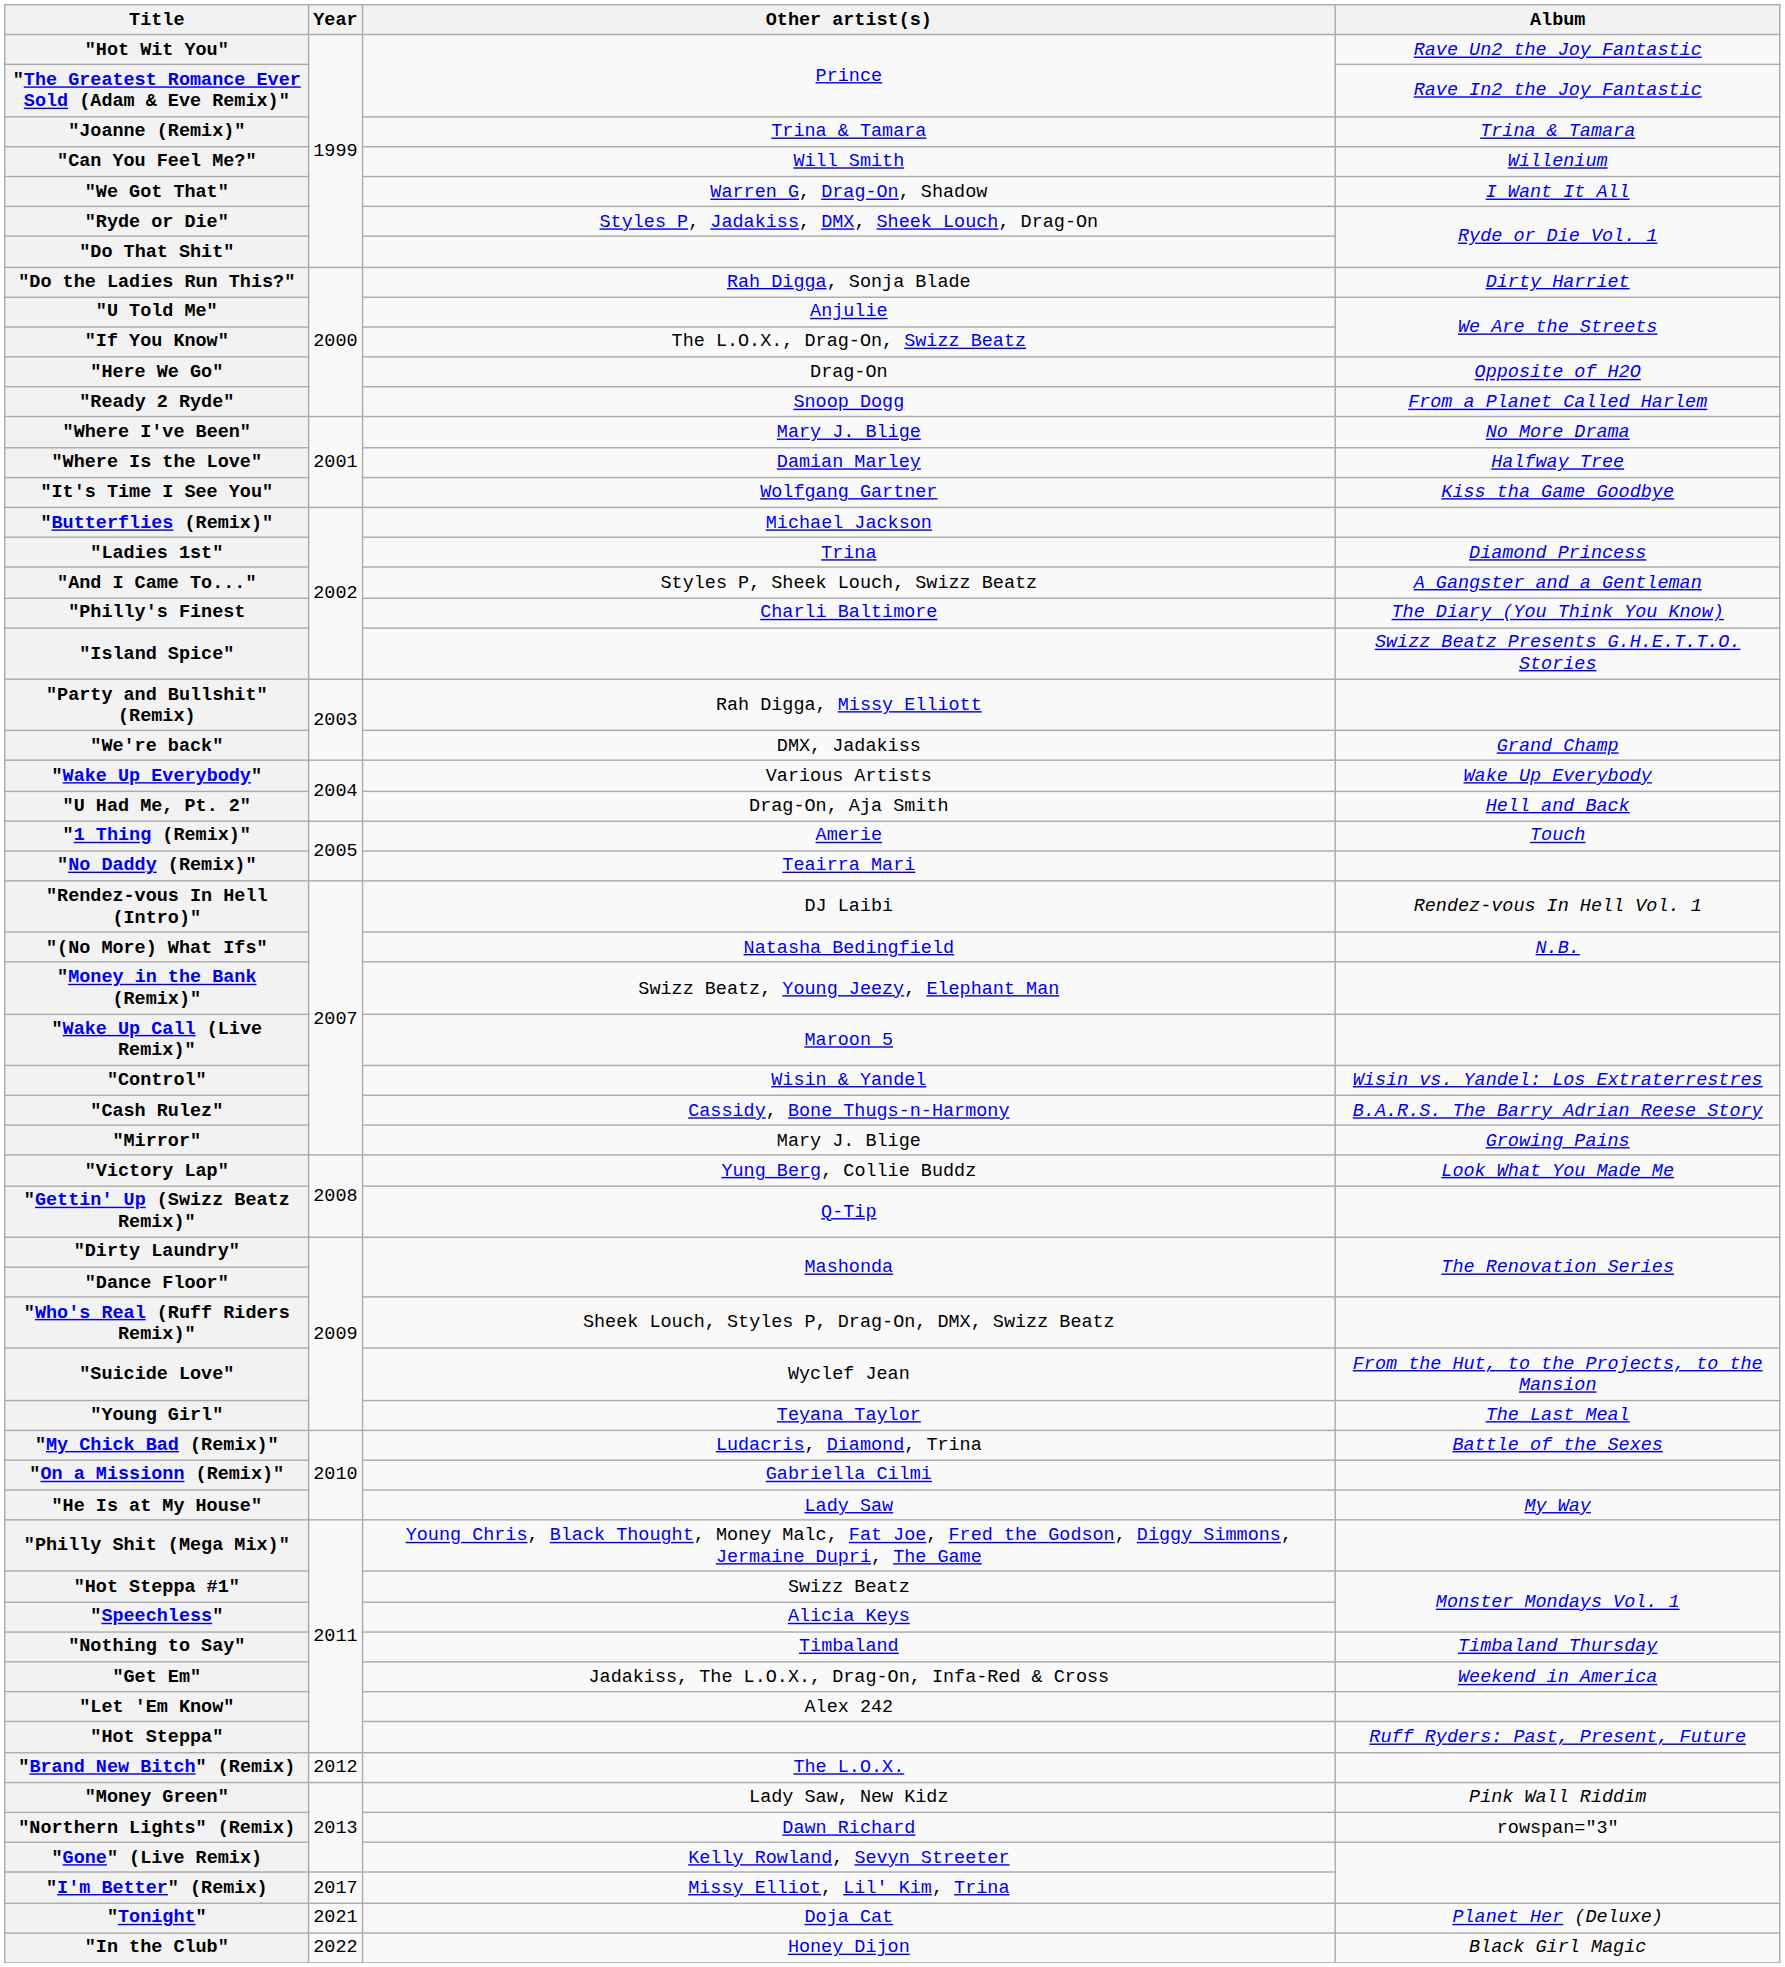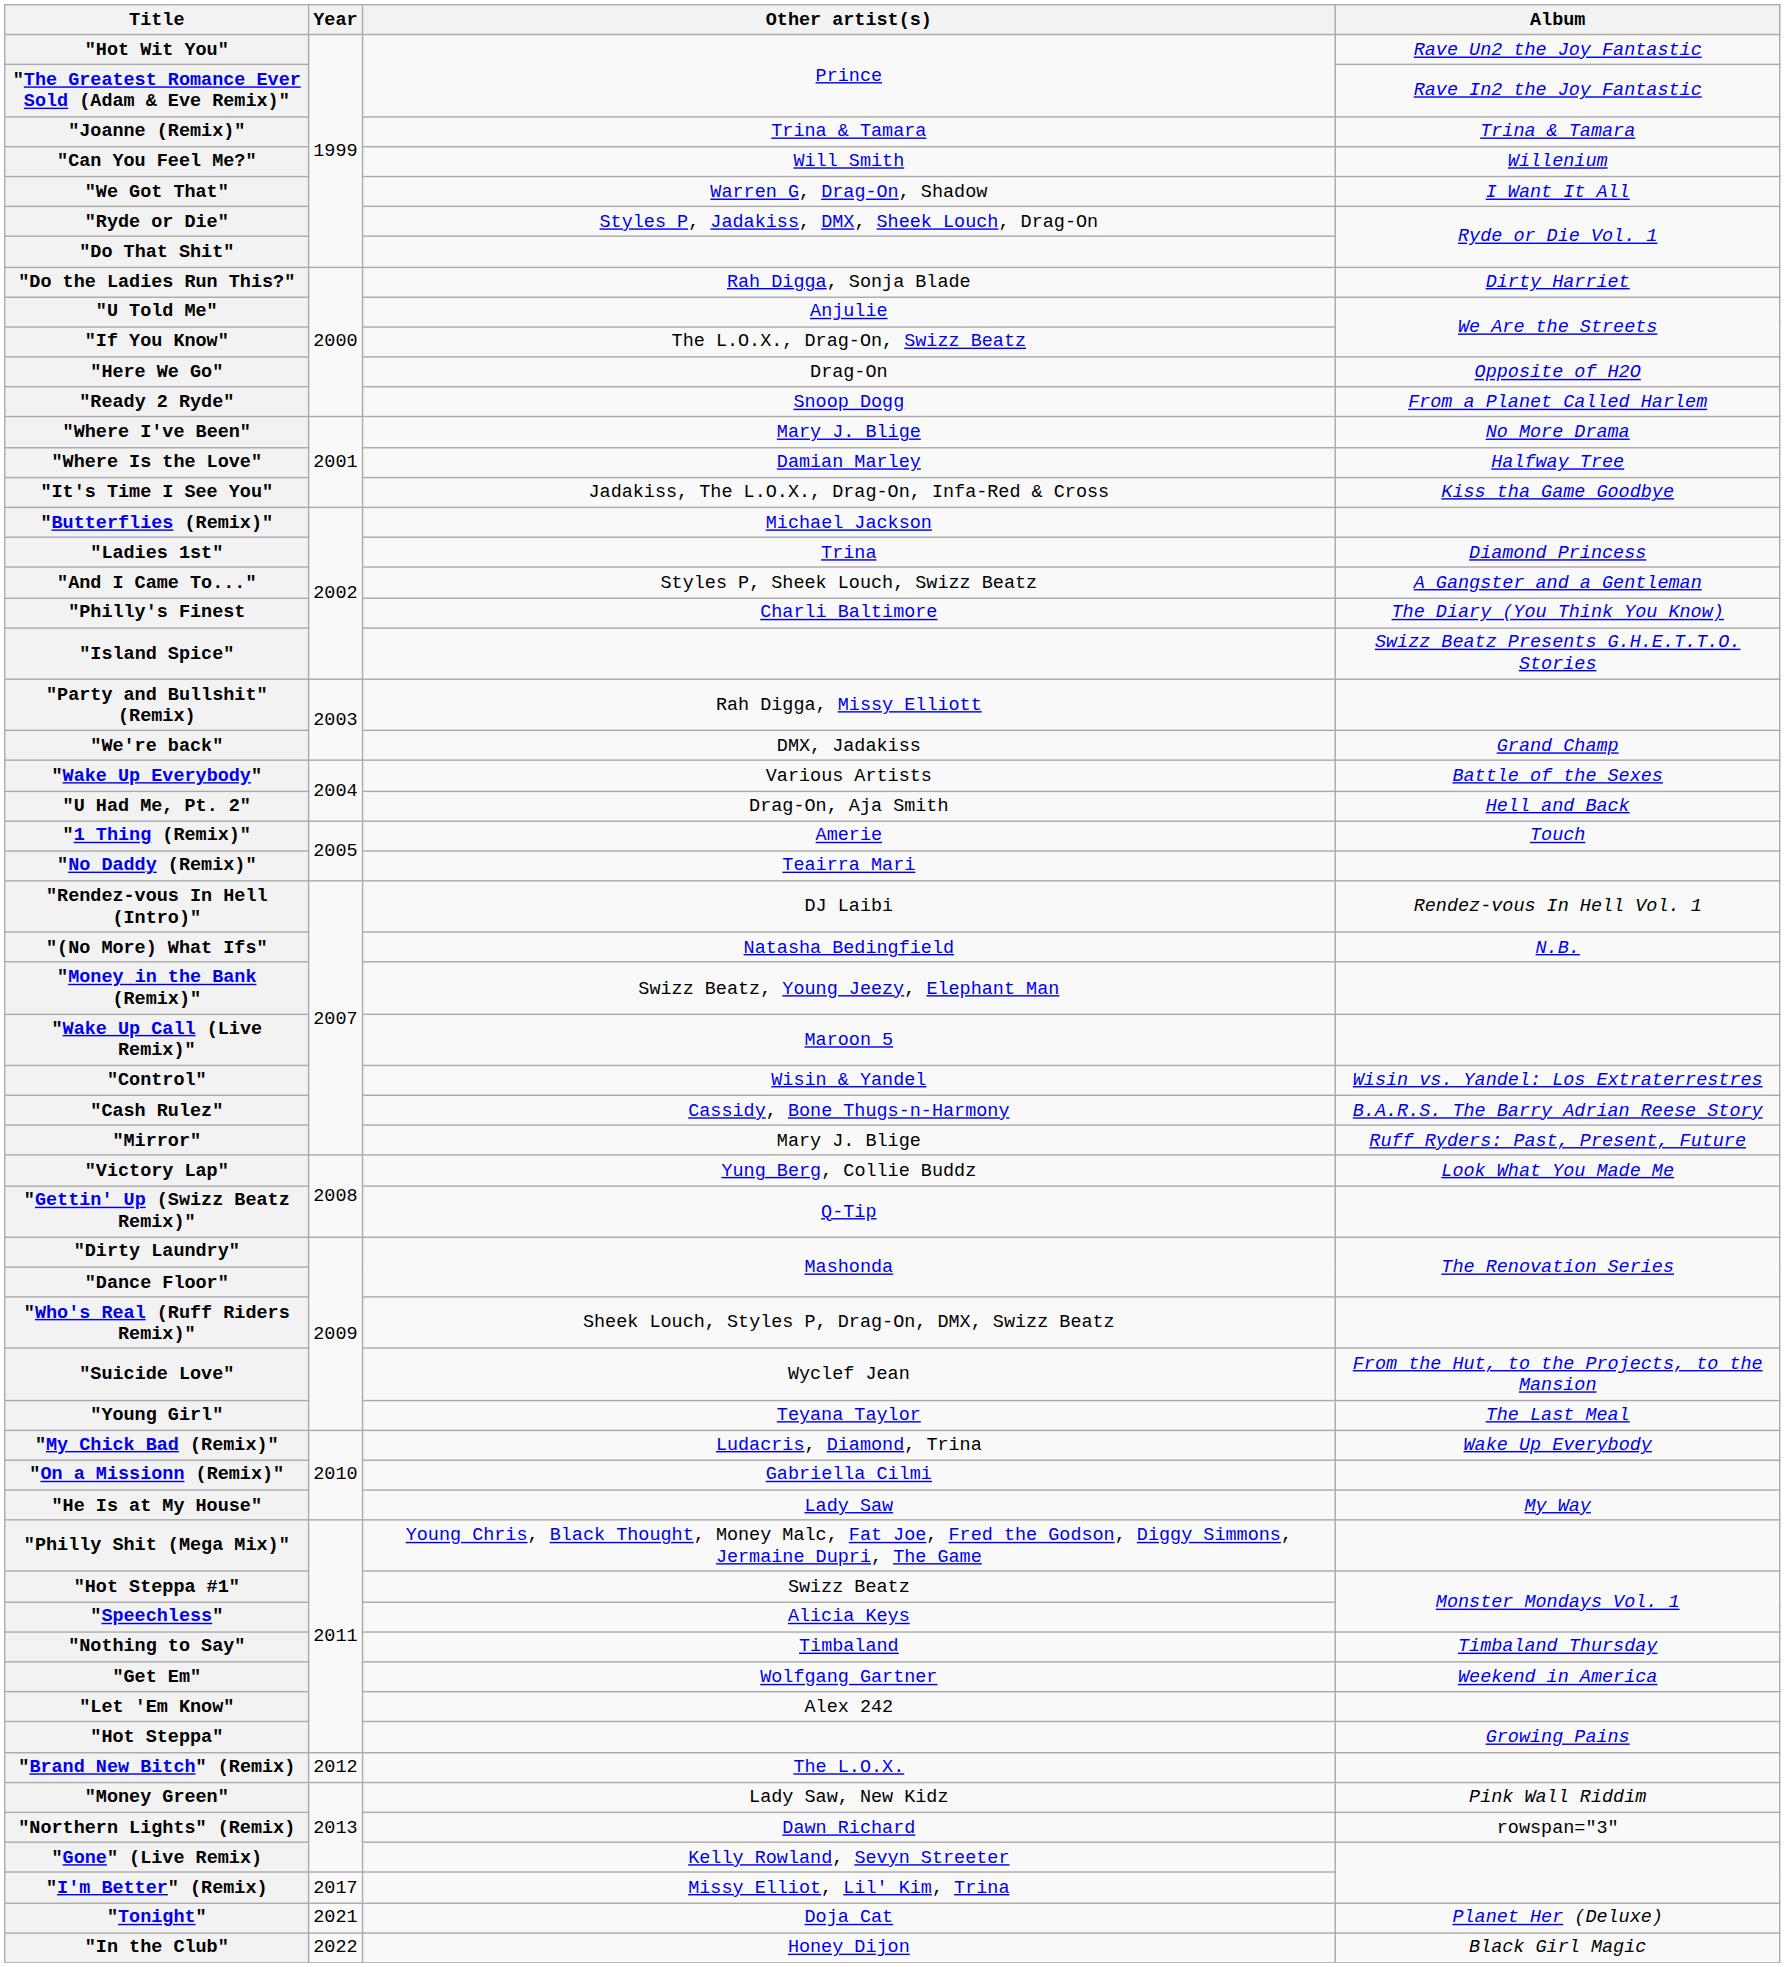(849, 492) Wolfgang Gartner -> (849, 492) Jadakiss, The L.O.X., Drag-On, Infa-Red & Cross
(1558, 776) Wake Up Everybody -> (1558, 776) Battle of the Sexes
(1558, 1140) Growing Pains -> (1558, 1140) Ruff Ryders: Past, Present, Future
(1558, 1445) Battle of the Sexes -> (1558, 1445) Wake Up Everybody
(849, 1677) Jadakiss, The L.O.X., Drag-On, Infa-Red & Cross -> (849, 1677) Wolfgang Gartner
(1558, 1737) Ruff Ryders: Past, Present, Future -> (1558, 1737) Growing Pains
